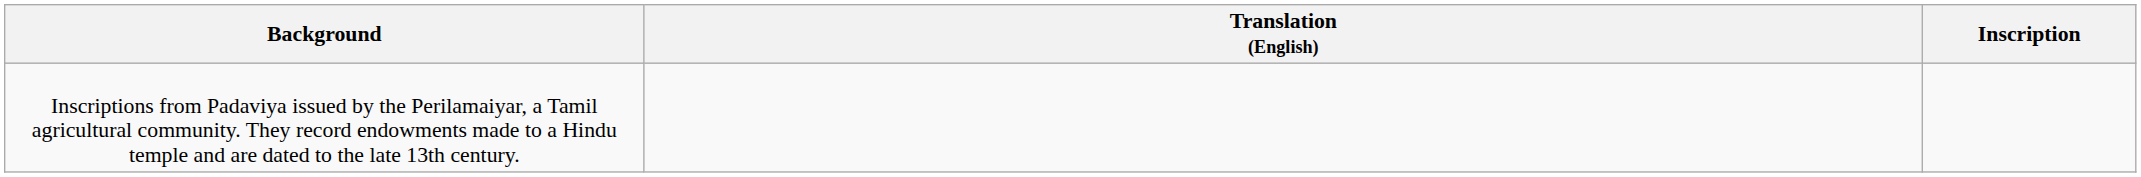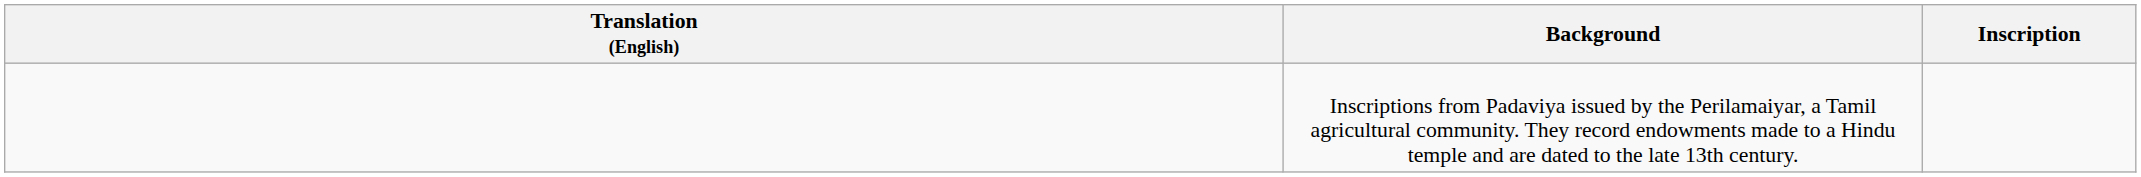columns swapped: (324, 33) <-> (1283, 33)
